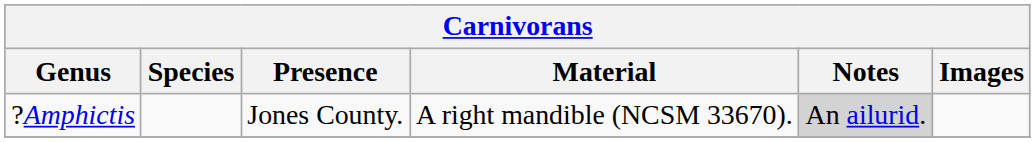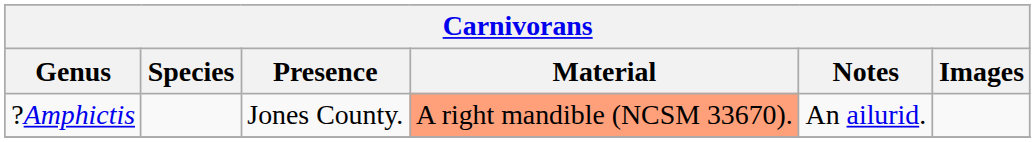(604, 114) no background -> (604, 114) lightsalmon background
(866, 114) lightgrey background -> (866, 114) no background
